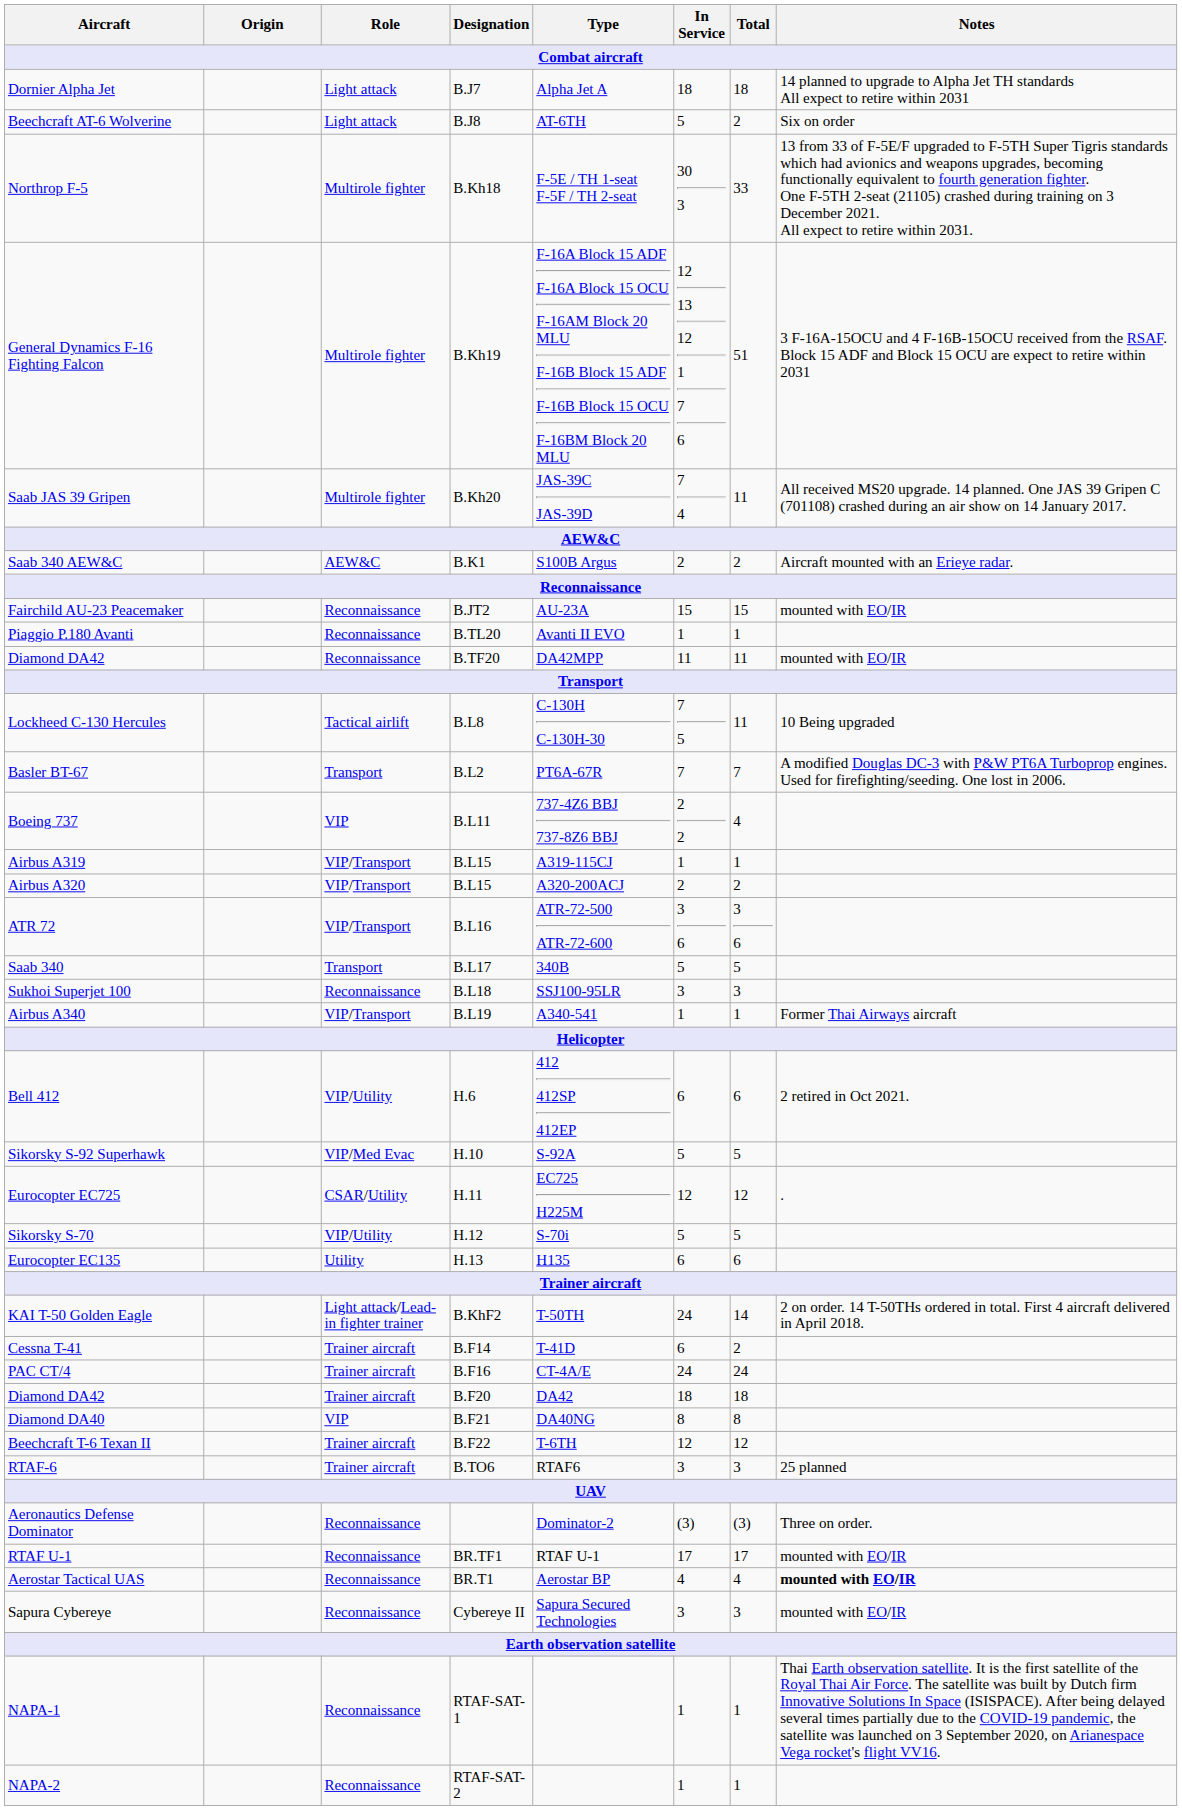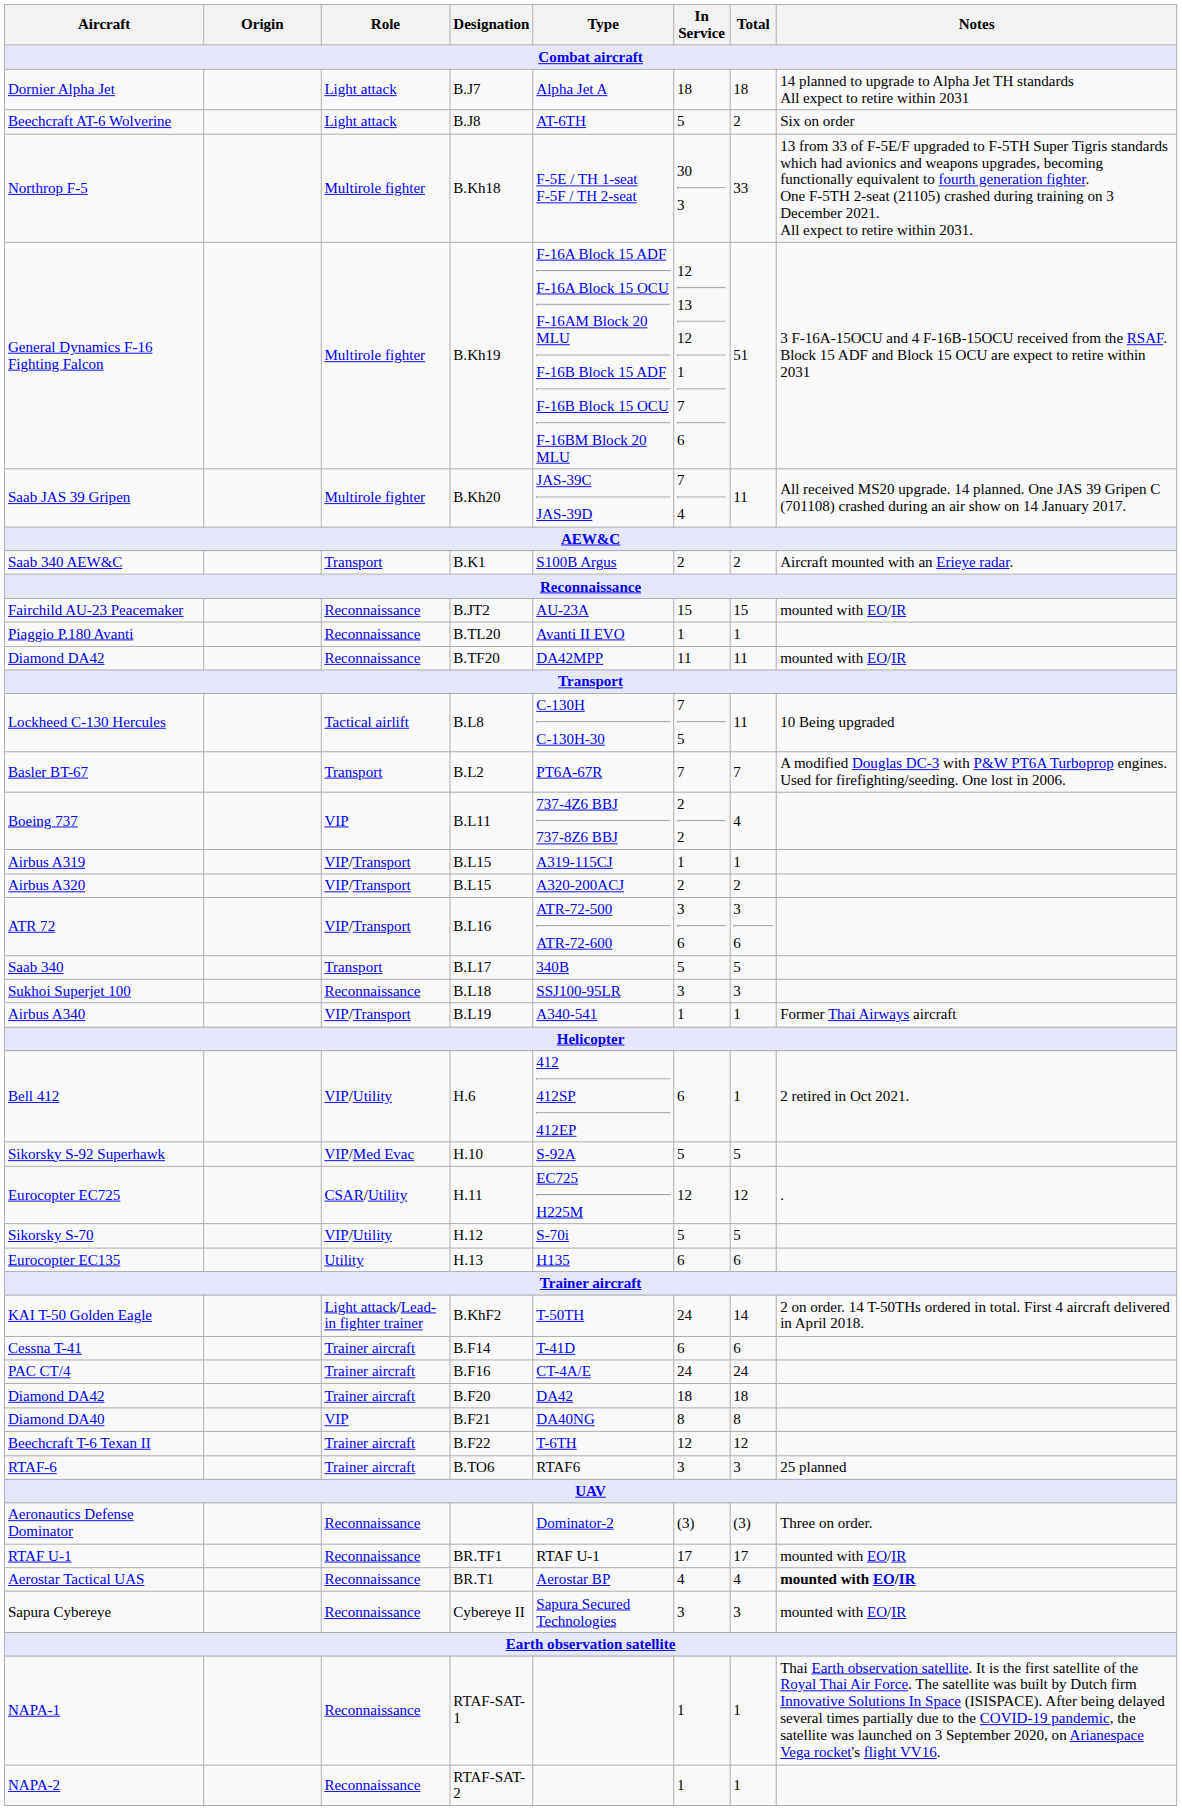(352, 562) AEW&C -> (353, 562) Transport
(737, 1096) 6 -> (737, 1096) 1
(737, 1348) 2 -> (737, 1348) 6
